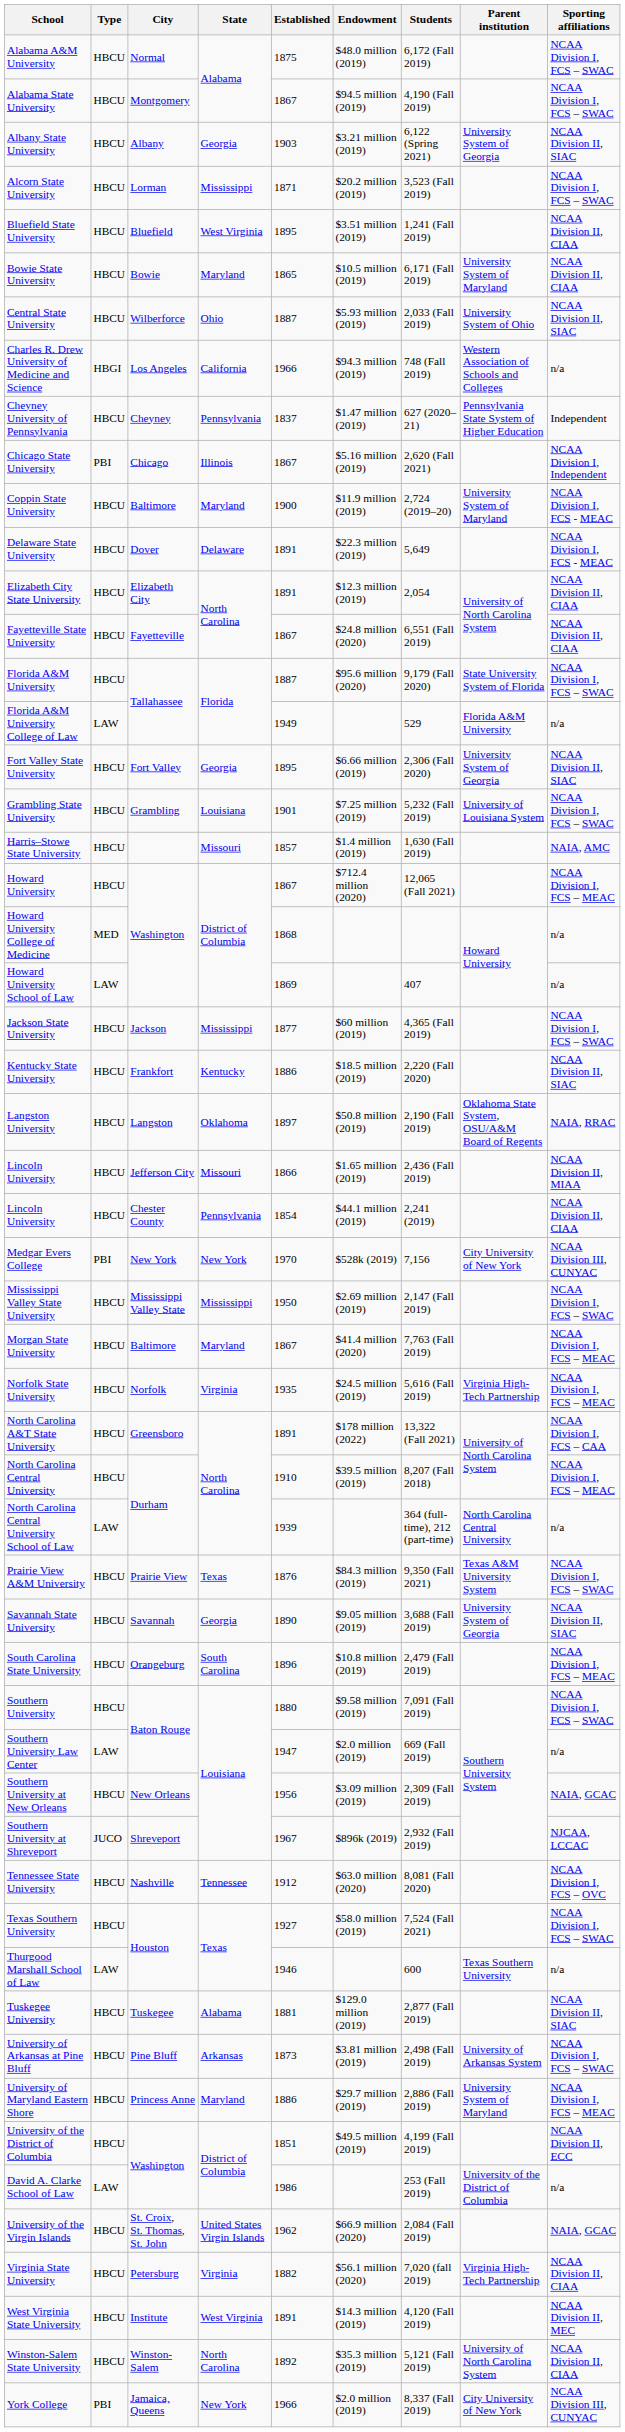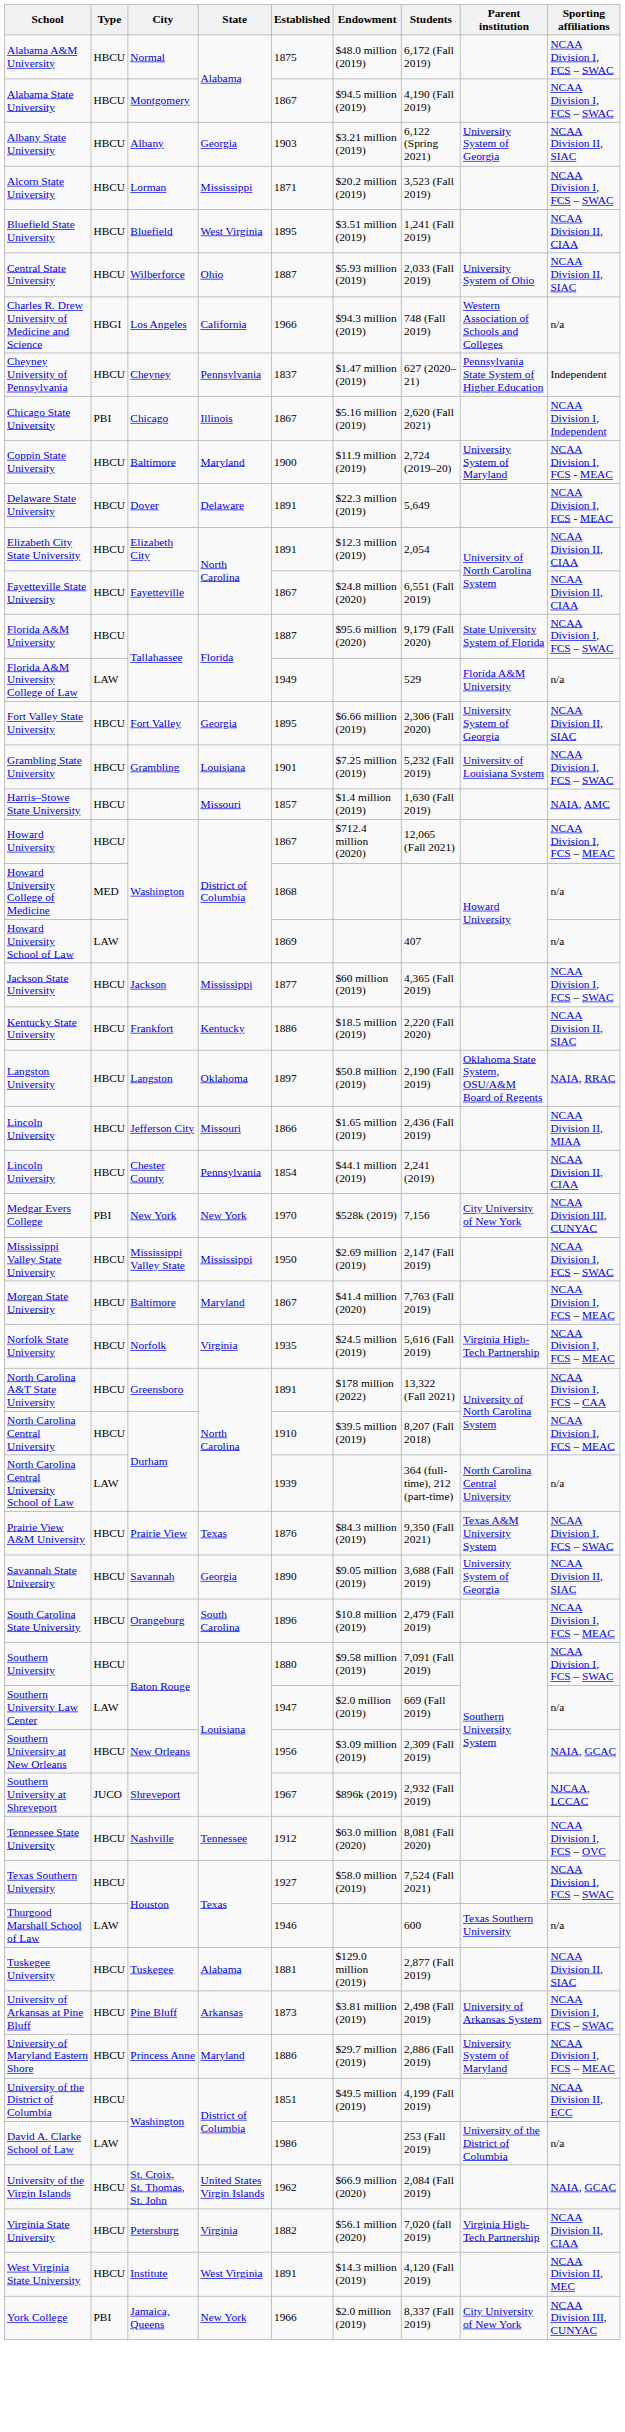- row: (35, 274)
- row: (44, 2361)
